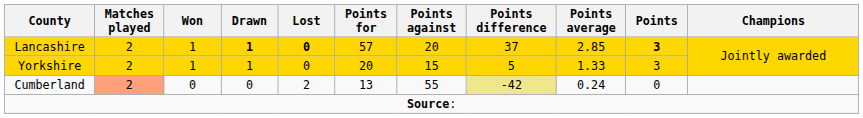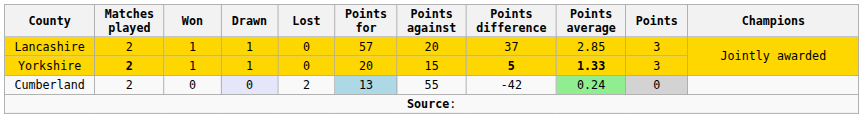(249, 47) bold -> (249, 47) normal
(306, 47) bold -> (306, 47) normal
(657, 47) bold -> (657, 47) normal
(129, 66) normal -> (129, 66) bold
(511, 66) normal -> (511, 66) bold
(591, 66) normal -> (591, 66) bold
(129, 85) lightsalmon background -> (129, 85) no background
(249, 85) no background -> (249, 85) lavender background
(366, 85) no background -> (366, 85) lightblue background
(511, 85) khaki background -> (511, 85) no background
(591, 85) no background -> (591, 85) lightgreen background
(657, 85) no background -> (657, 85) lightgrey background
